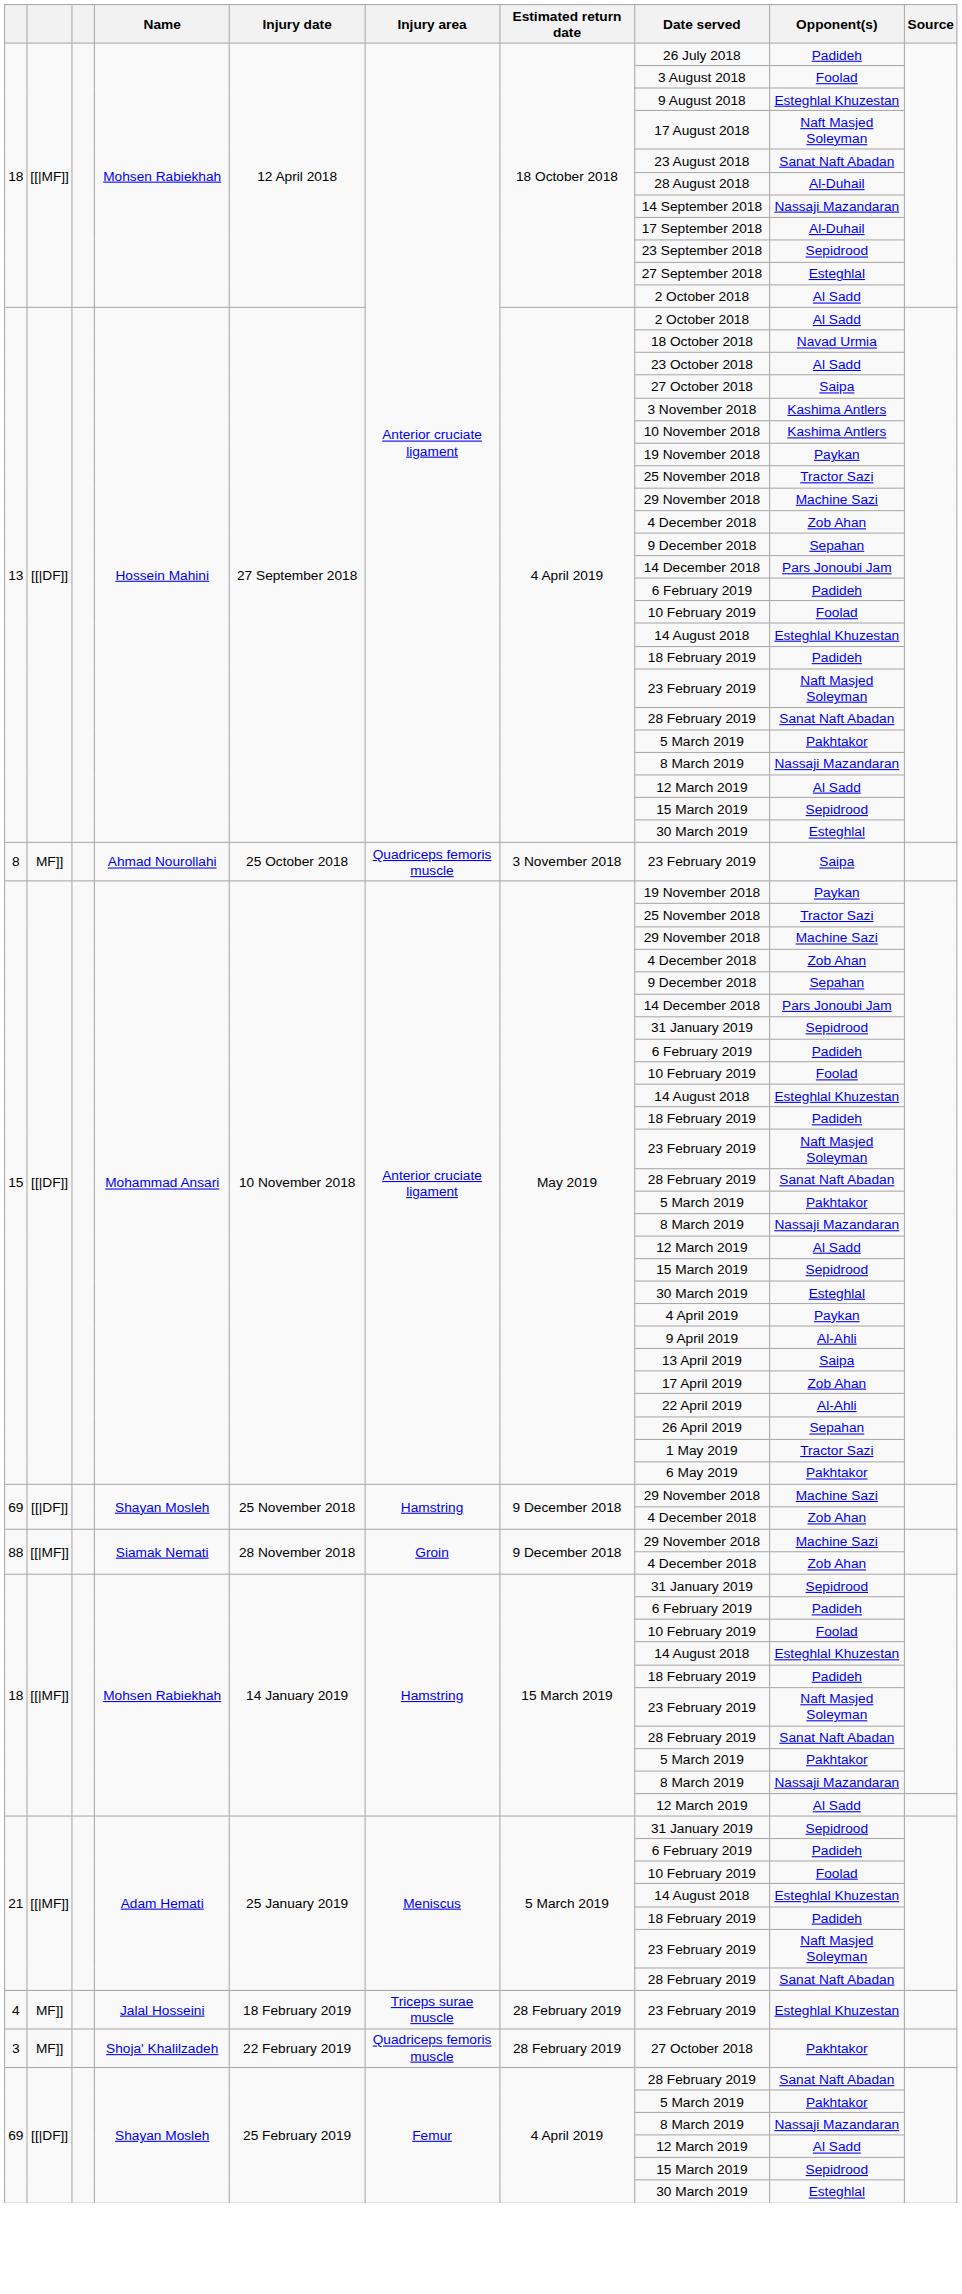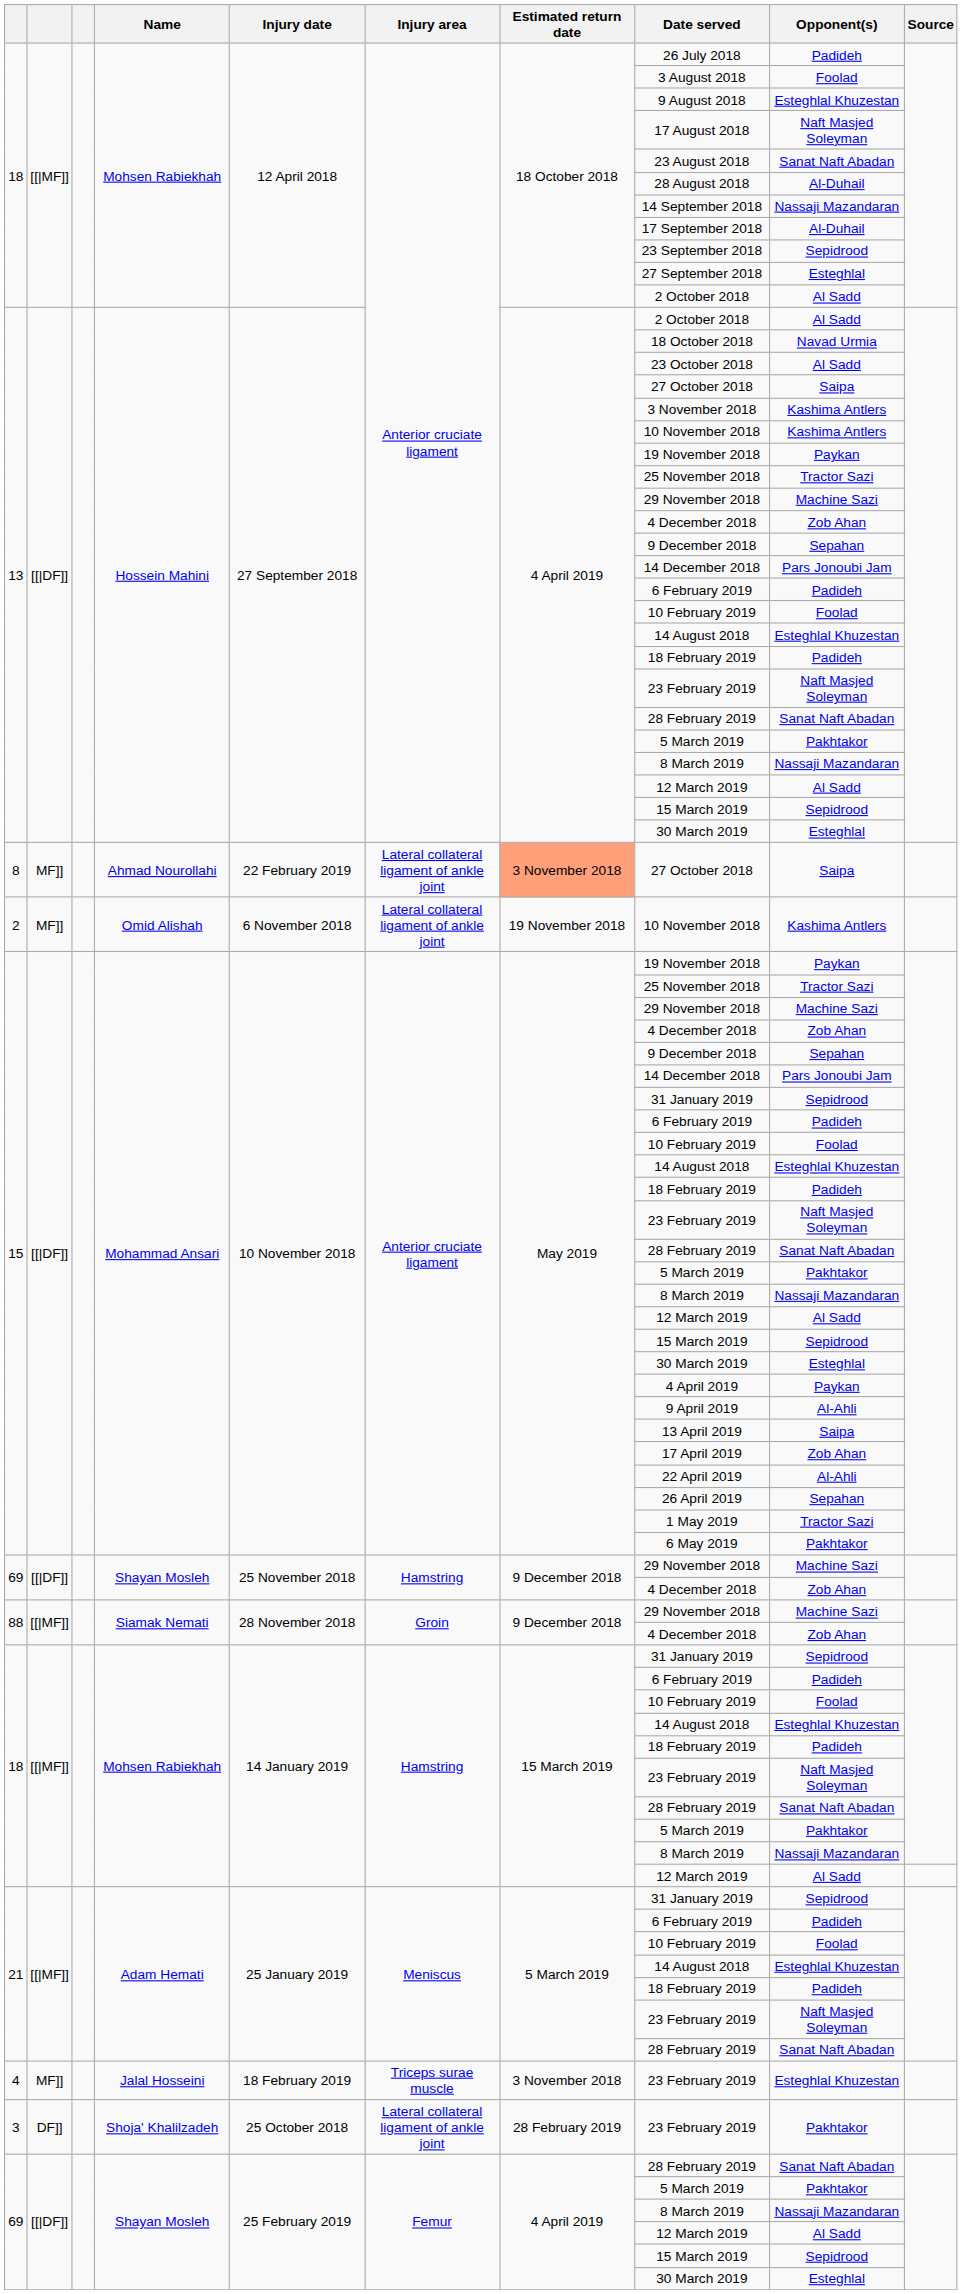(297, 862) 25 October 2018 -> (297, 870) 22 February 2019
(432, 862) Quadriceps femoris muscle -> (432, 870) Lateral collateral ligament of ankle joint
(567, 862) no background -> (567, 870) lightsalmon background
(702, 862) 23 February 2019 -> (702, 870) 27 October 2018
+ row: (16, 924)
(567, 2009) 28 February 2019 -> (567, 2080) 3 November 2018
(50, 2048) MF]] -> (50, 2127) DF]]
(297, 2048) 22 February 2019 -> (297, 2127) 25 October 2018
(432, 2048) Quadriceps femoris muscle -> (432, 2127) Lateral collateral ligament of ankle joint
(702, 2048) 27 October 2018 -> (702, 2127) 23 February 2019
